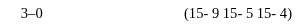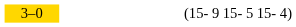(32, 13) no background -> (32, 13) gold background
